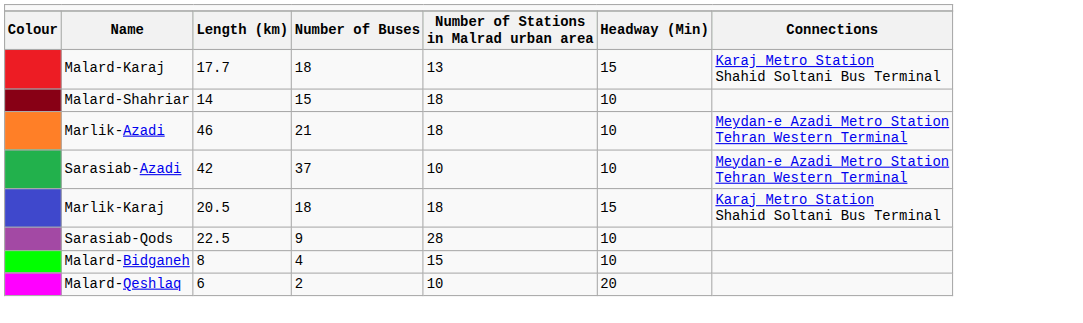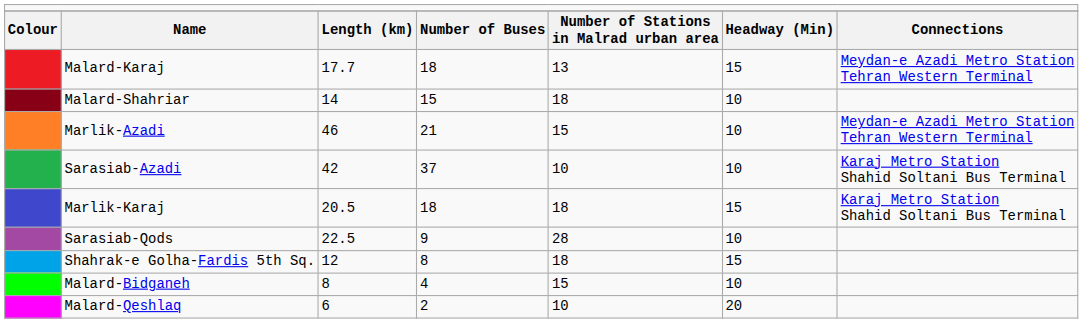(828, 69) Karaj Metro Station Shahid Soltani Bus Terminal -> (958, 69) Meydan-e Azadi Metro Station Tehran Western Terminal
(435, 131) 18 -> (560, 131) 15
(832, 169) Meydan-e Azadi Metro Station Tehran Western Terminal -> (953, 169) Karaj Metro Station Shahid Soltani Bus Terminal
+ row: (190, 261)
